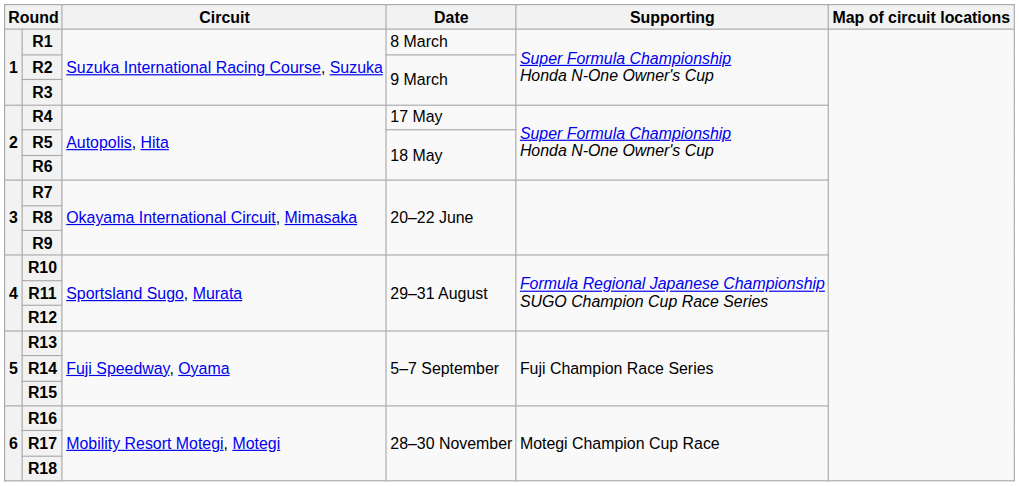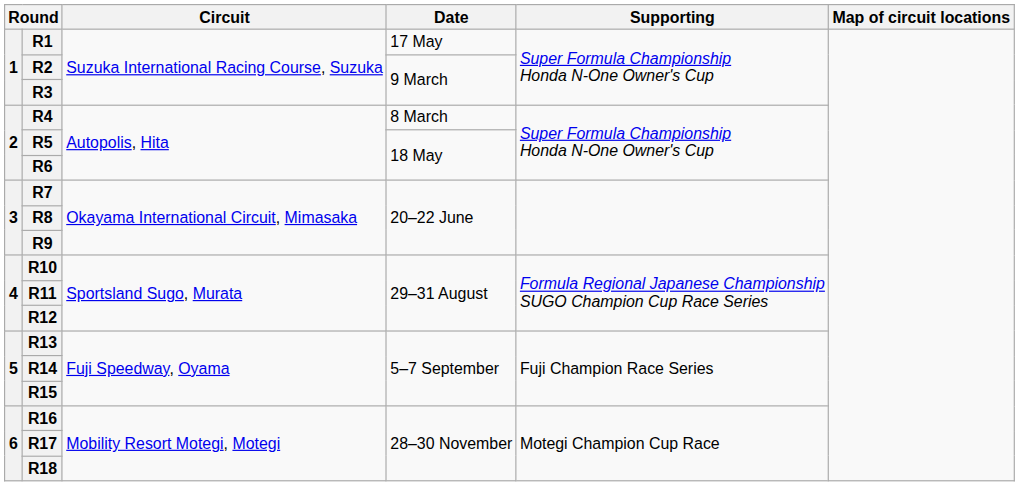(419, 42) 8 March -> (416, 42) 17 May
(416, 117) 17 May -> (419, 117) 8 March
